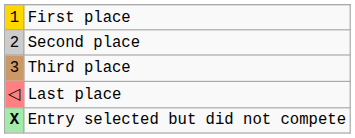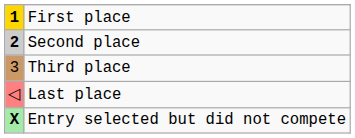(14, 17) normal -> (14, 17) bold
(14, 43) normal -> (14, 43) bold
